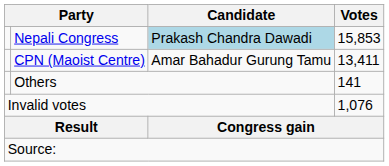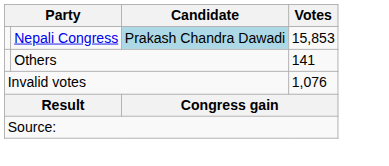- row: (80, 60)
